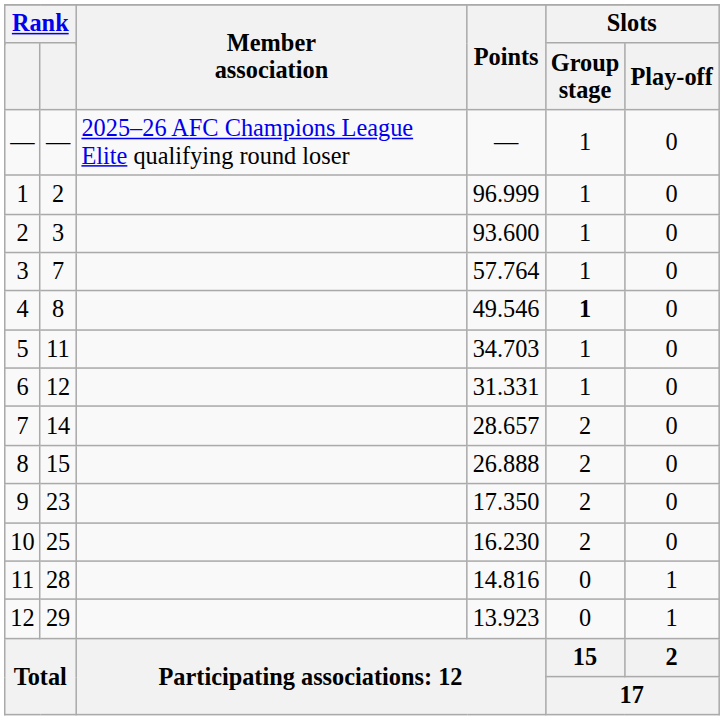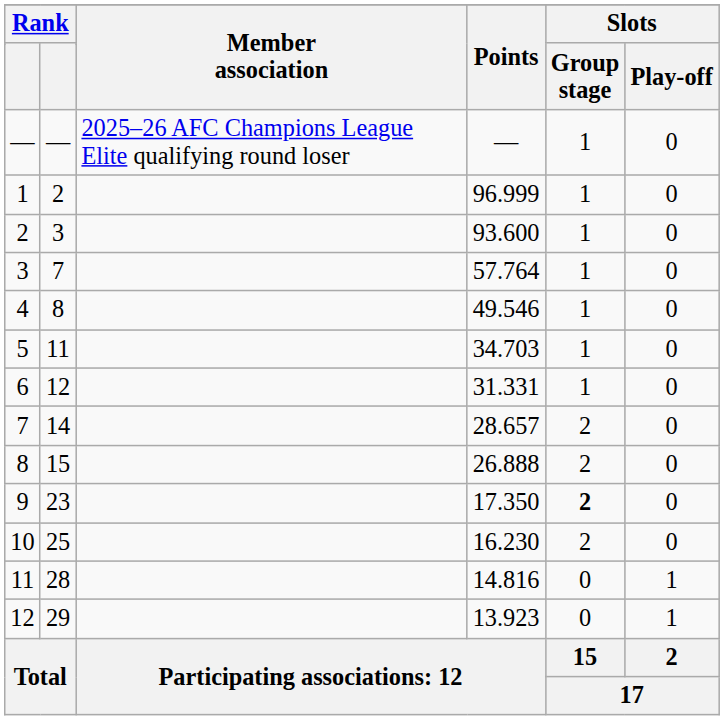(585, 309) bold -> (585, 309) normal
(585, 502) normal -> (585, 502) bold
